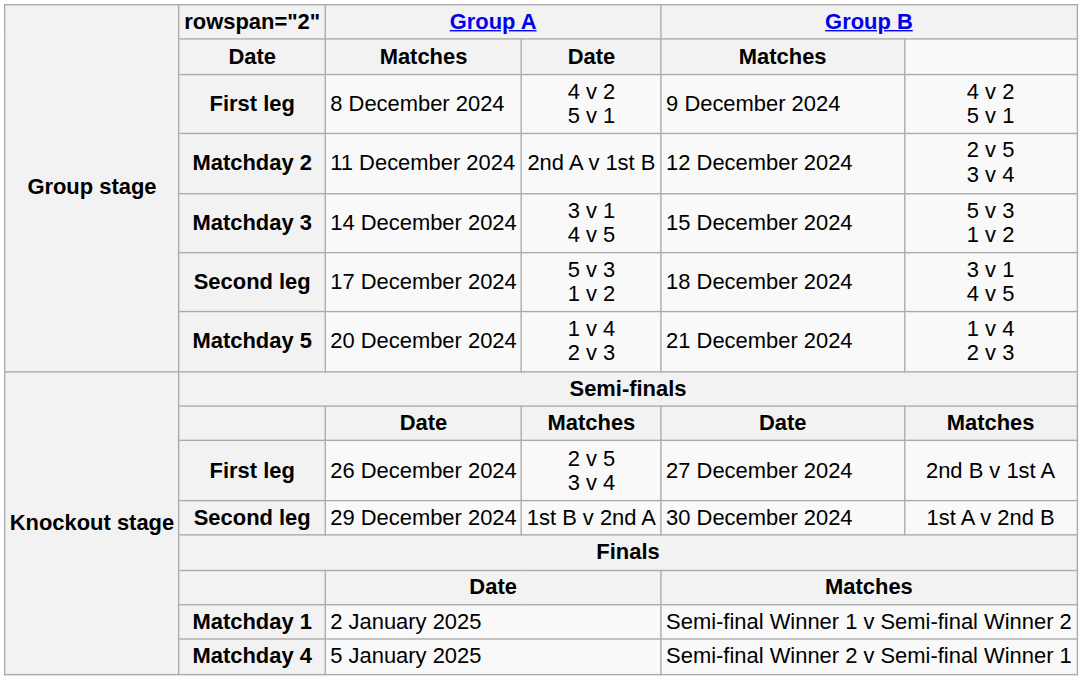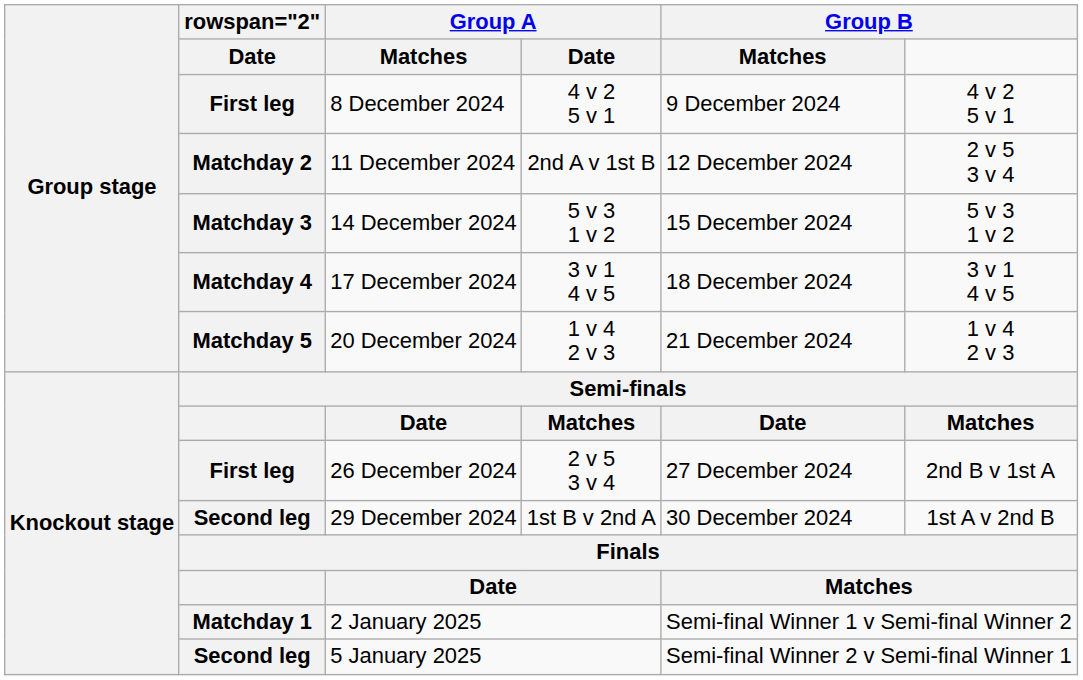(591, 222) 3 v 1 4 v 5 -> (591, 222) 5 v 3 1 v 2
(252, 282) Second leg -> (252, 282) Matchday 4
(591, 282) 5 v 3 1 v 2 -> (591, 282) 3 v 1 4 v 5
(252, 656) Matchday 4 -> (252, 656) Second leg
